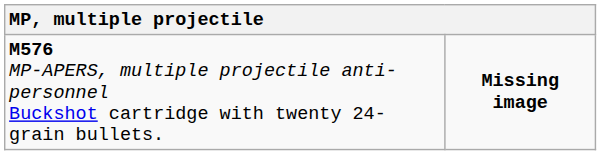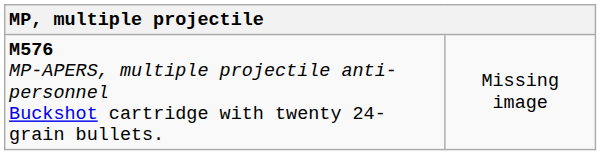(520, 92) bold -> (520, 92) normal
